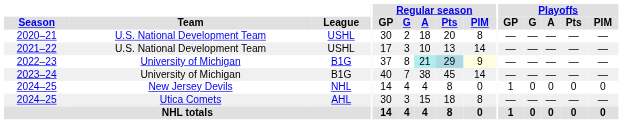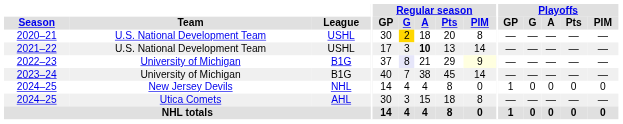(407, 36) no background -> (407, 36) gold background
(425, 48) normal -> (425, 48) bold
(407, 61) no background -> (407, 61) lavender background
(425, 61) paleturquoise background -> (425, 61) no background
(449, 61) lightblue background -> (449, 61) no background
